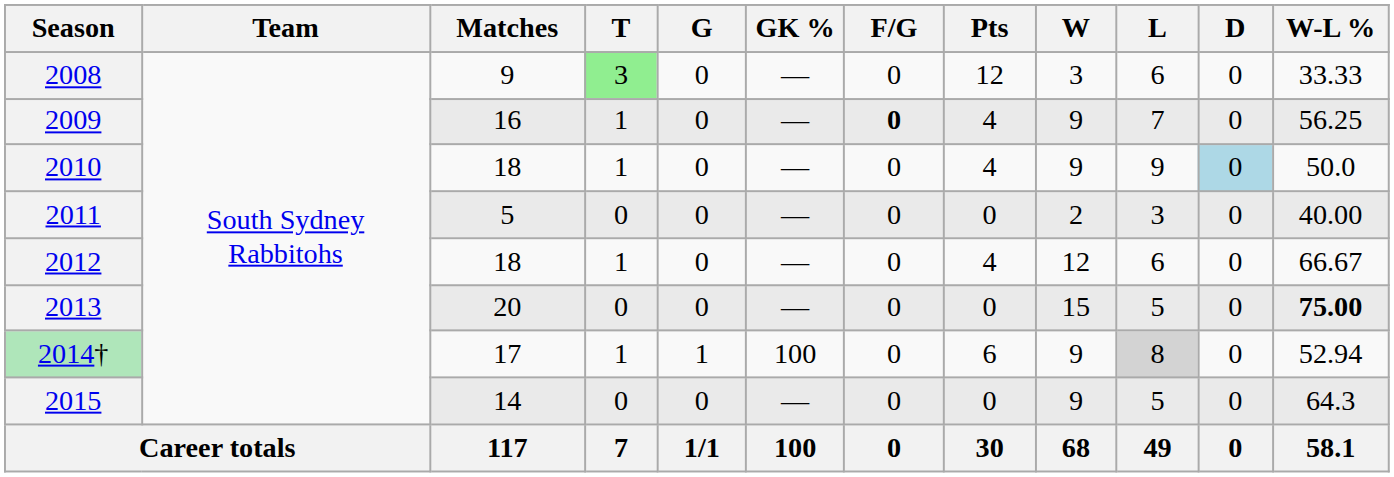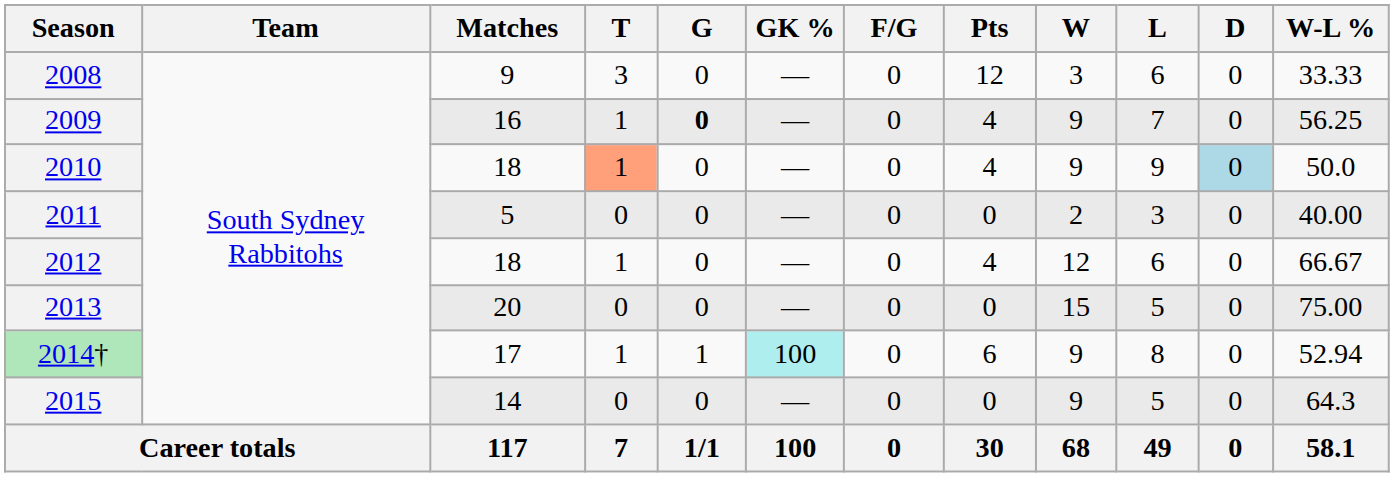(621, 74) lightgreen background -> (621, 74) no background
(702, 121) normal -> (702, 121) bold
(894, 121) bold -> (894, 121) normal
(621, 167) no background -> (621, 167) lightsalmon background
(1331, 307) bold -> (1331, 307) normal
(795, 354) no background -> (795, 354) paleturquoise background
(1158, 354) lightgrey background -> (1158, 354) no background
